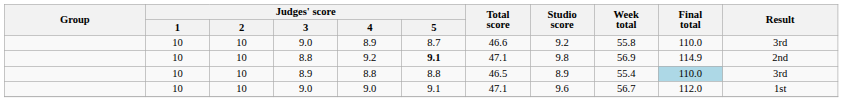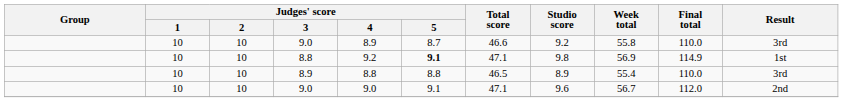(780, 58) 2nd -> (780, 58) 1st
(690, 73) lightblue background -> (690, 73) no background
(780, 89) 1st -> (780, 89) 2nd
